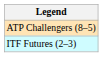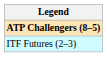(51, 27) normal -> (53, 27) bold
